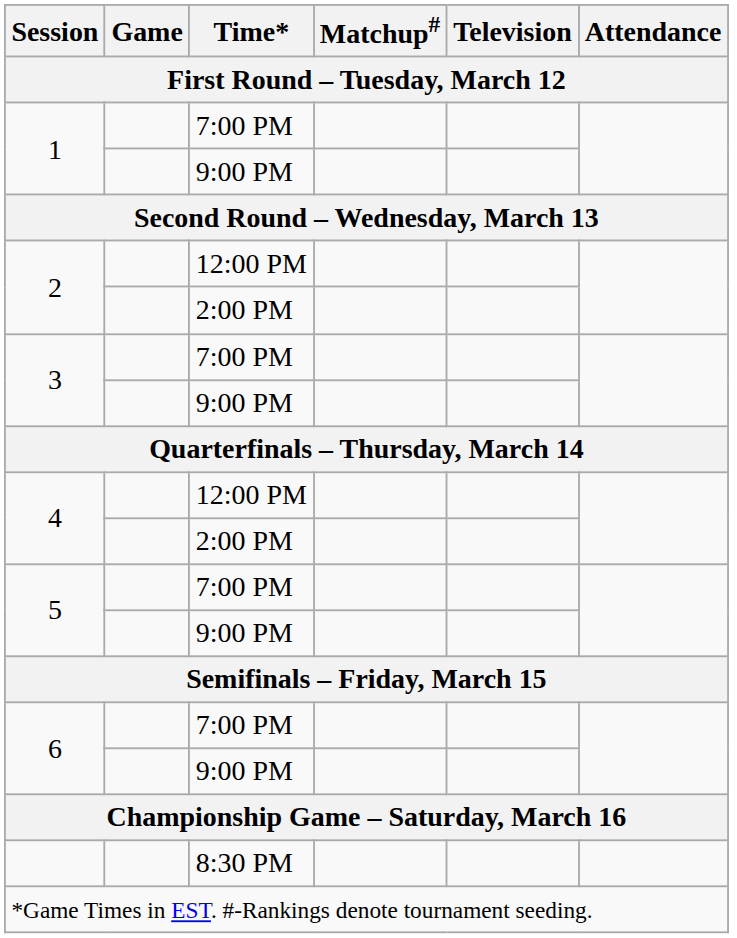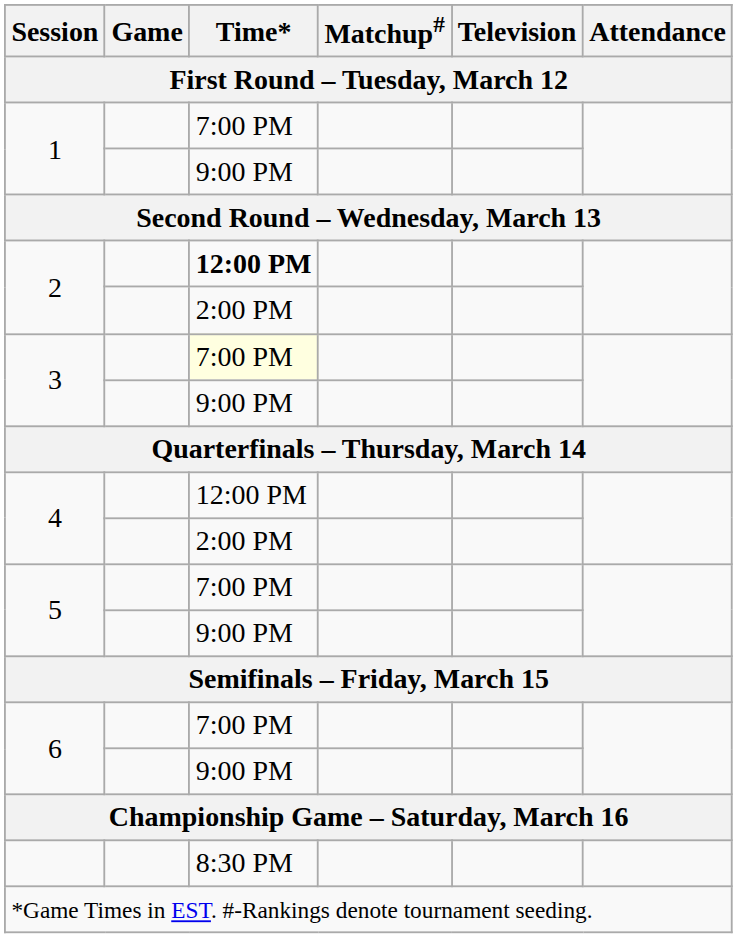(251, 263) normal -> (254, 263) bold
(244, 356) no background -> (244, 356) lightyellow background
